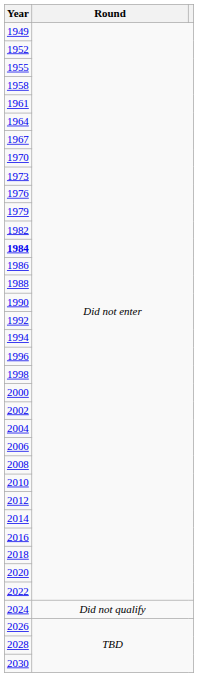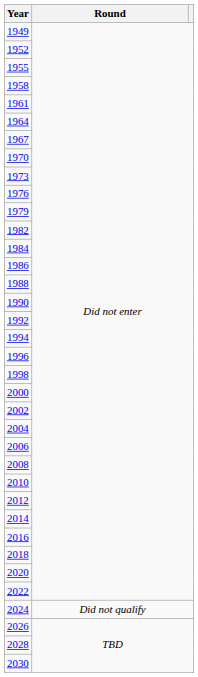(18, 248) bold -> (18, 248) normal
